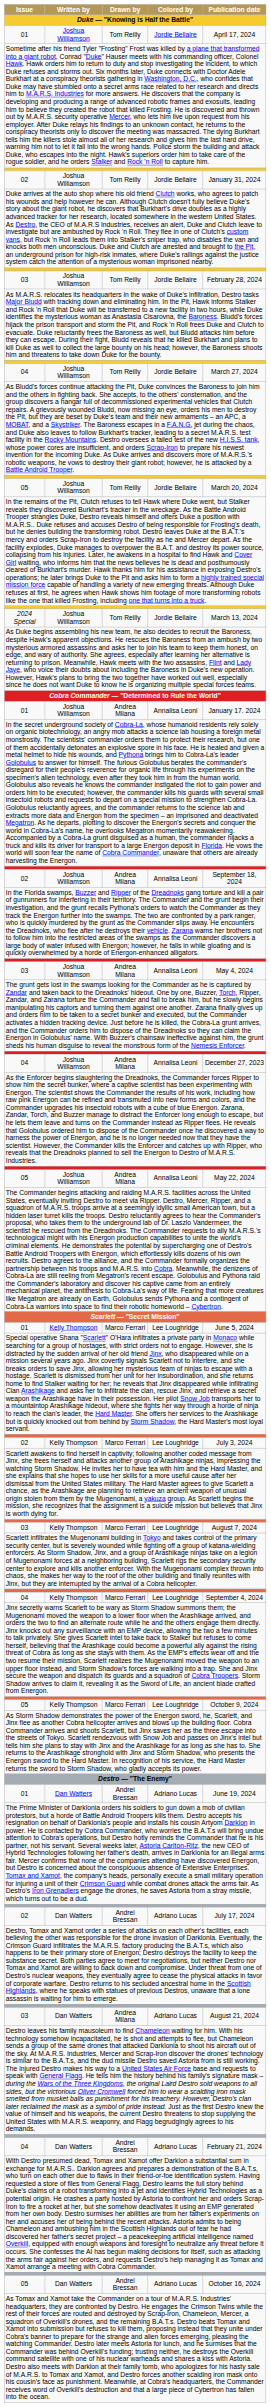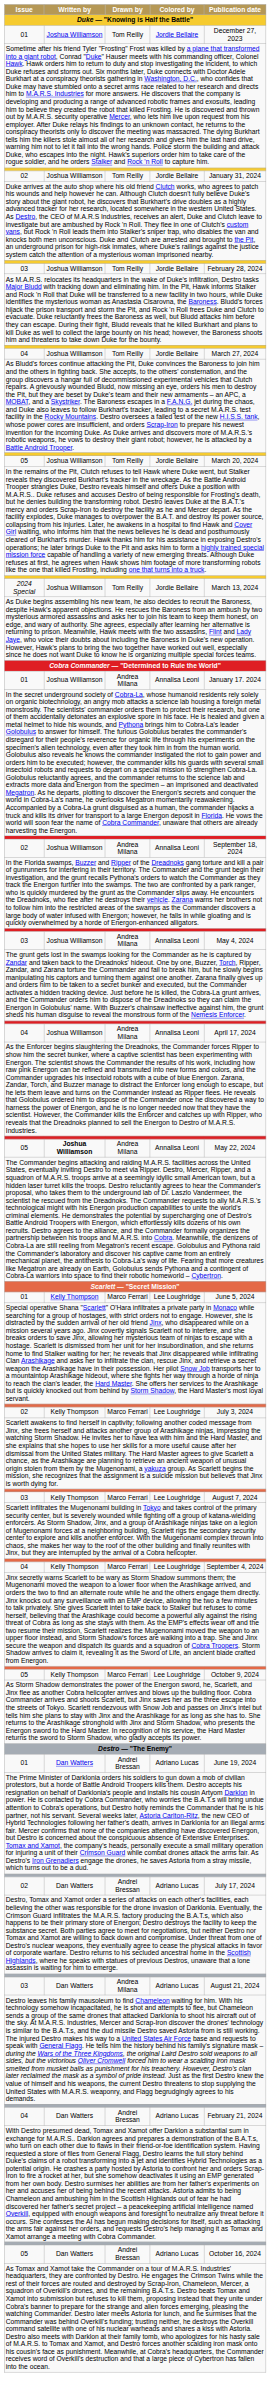(234, 34) April 17, 2024 -> (235, 34) December 27, 2023
(234, 1063) December 27, 2023 -> (235, 1033) April 17, 2024
(73, 1178) normal -> (75, 1148) bold
